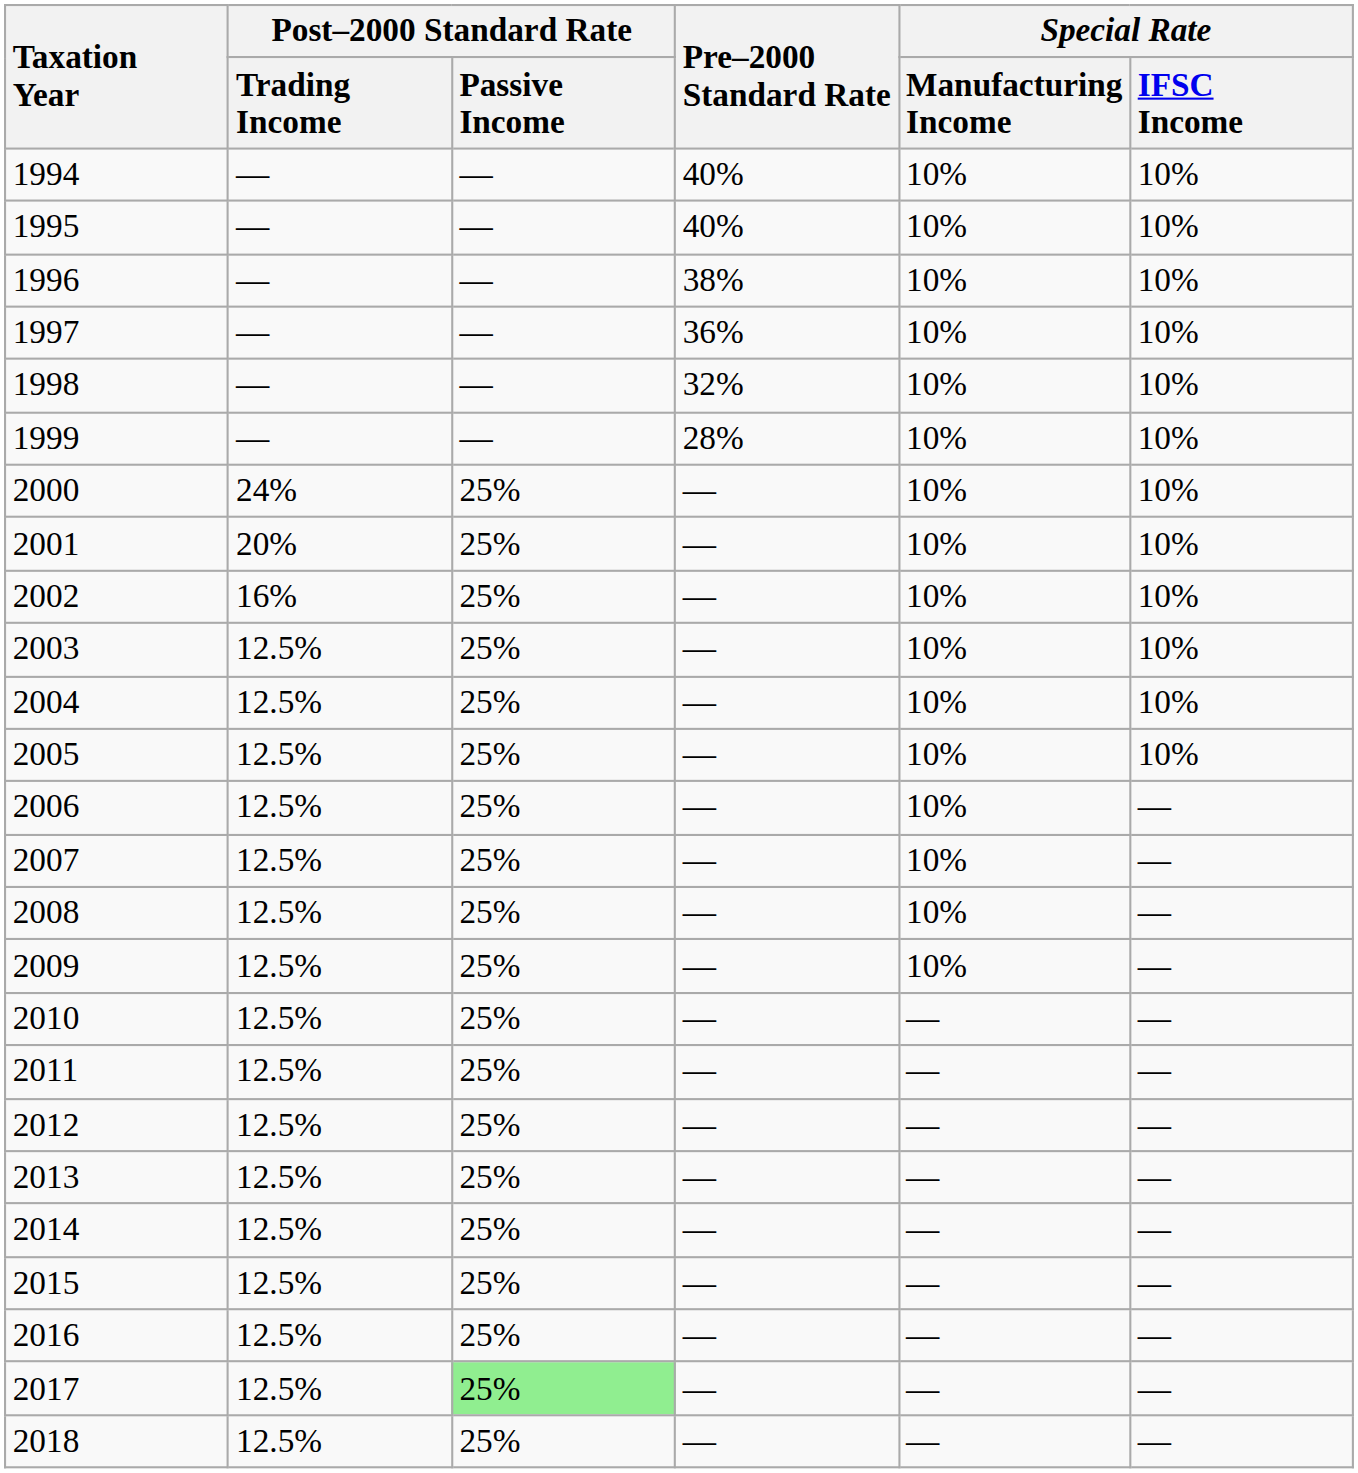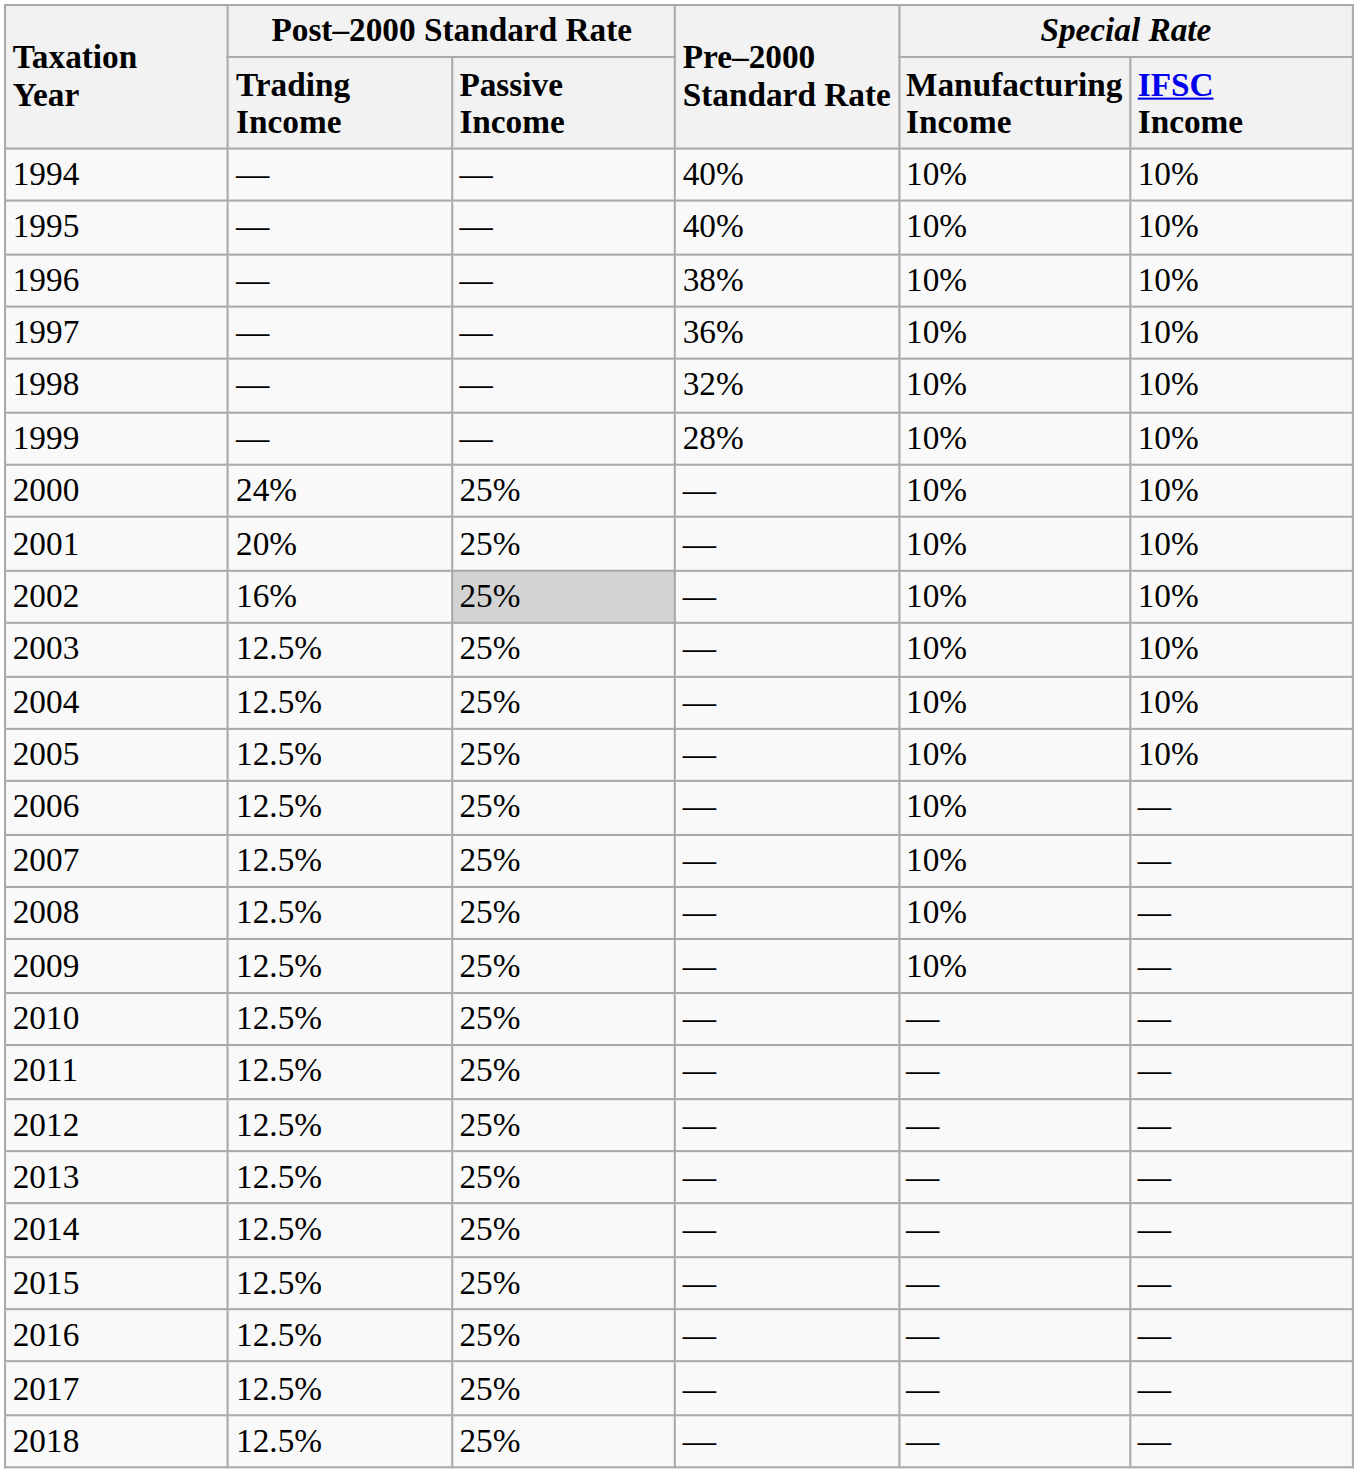(490, 596) no background -> (490, 596) lightgrey background
(490, 1387) lightgreen background -> (490, 1387) no background
